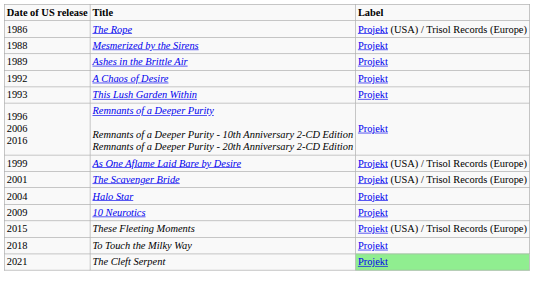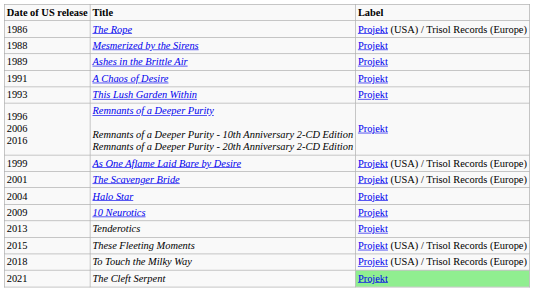(17, 78) 1992 -> (17, 78) 1991
+ row: (116, 229)
(373, 245) Projekt -> (442, 262) Projekt (USA) / Trisol Records (Europe)
